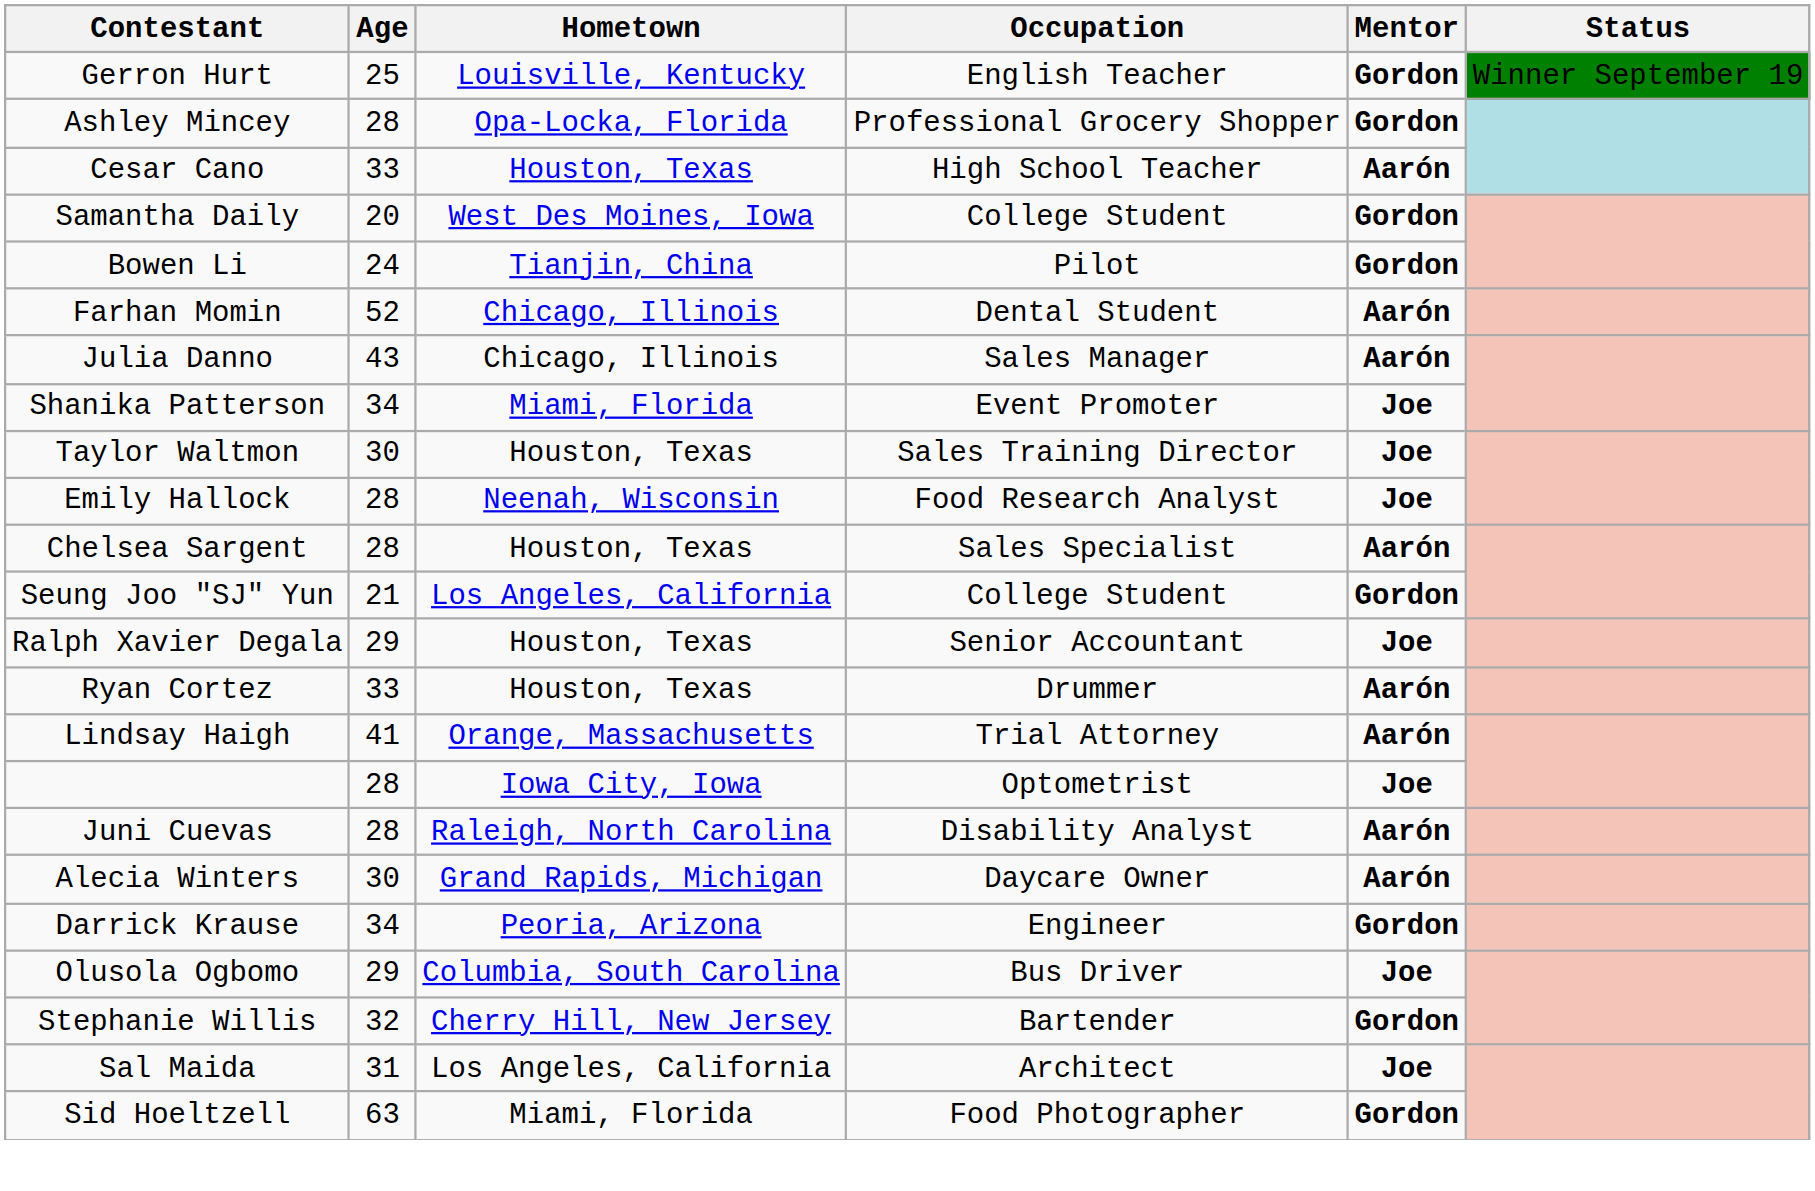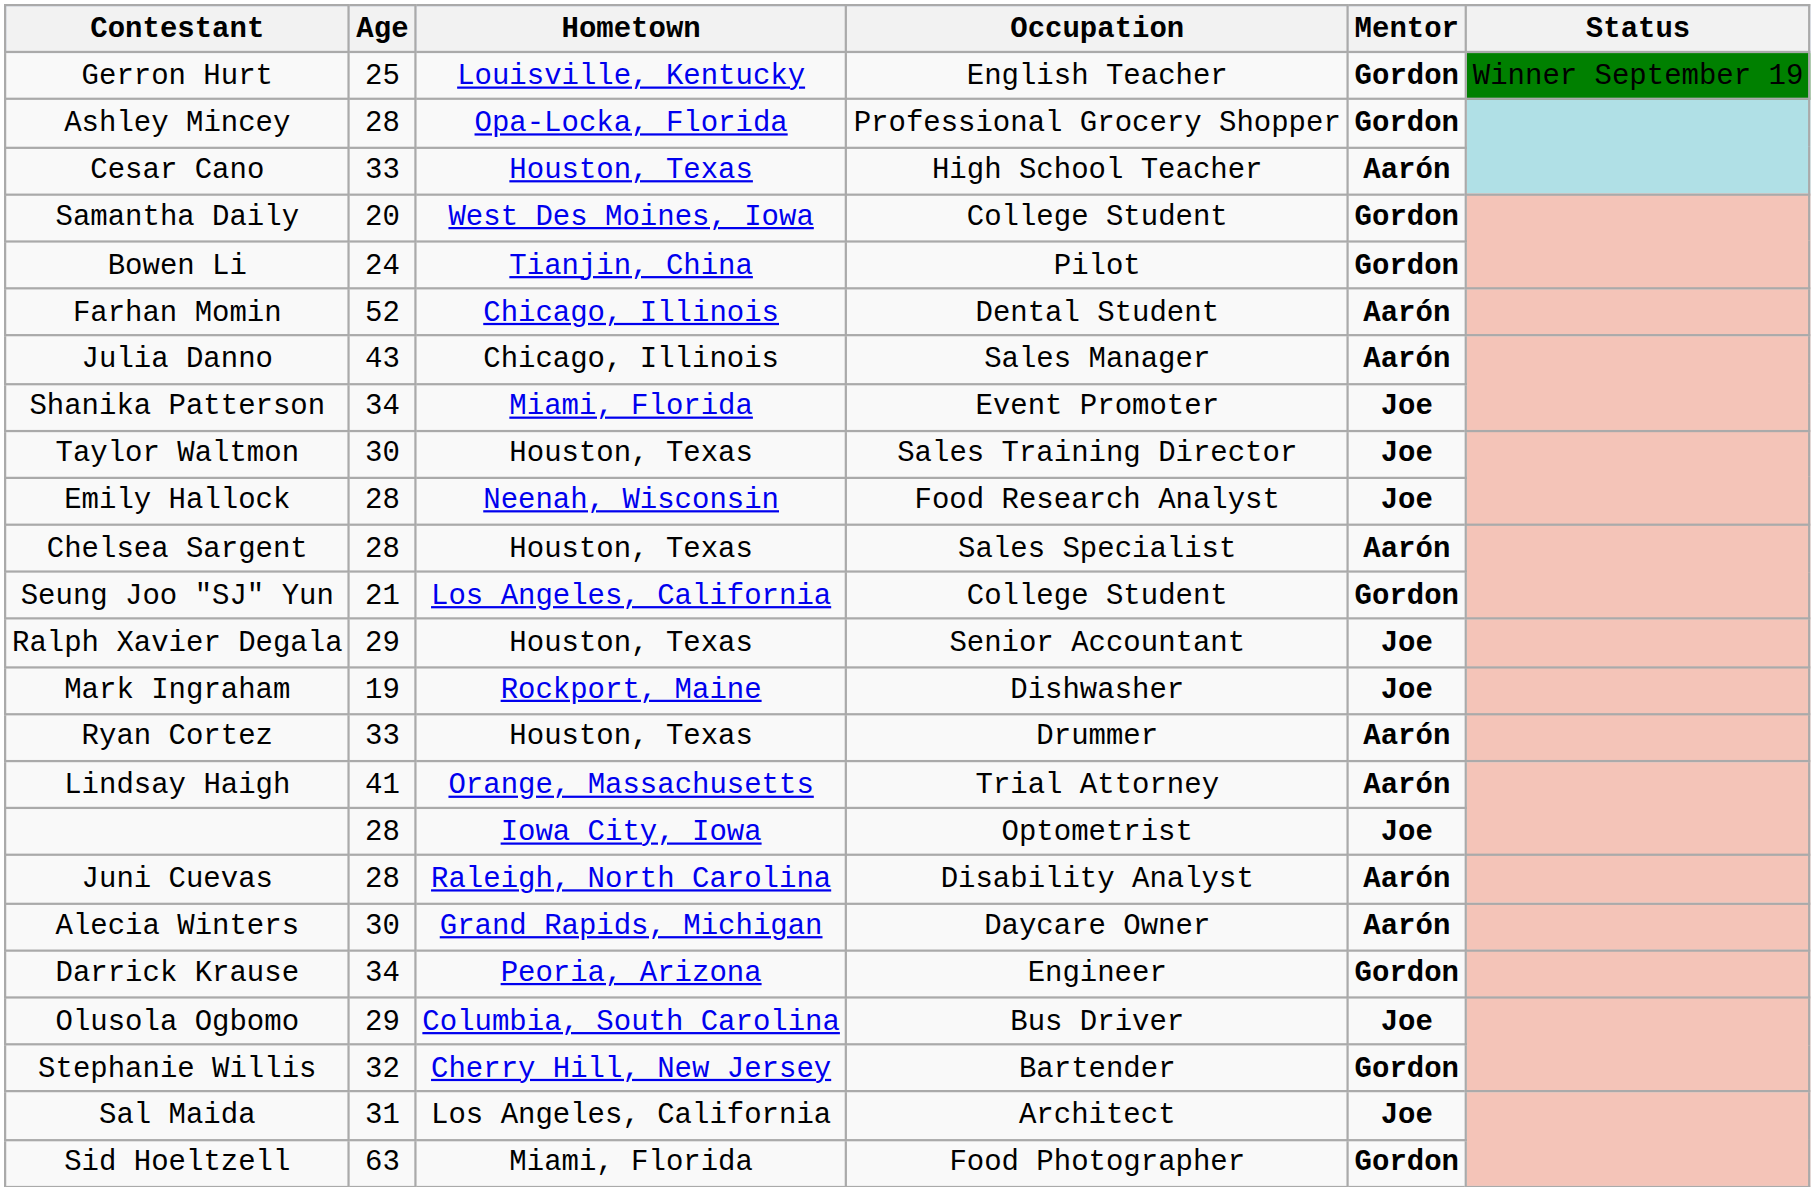+ row: (177, 690)
